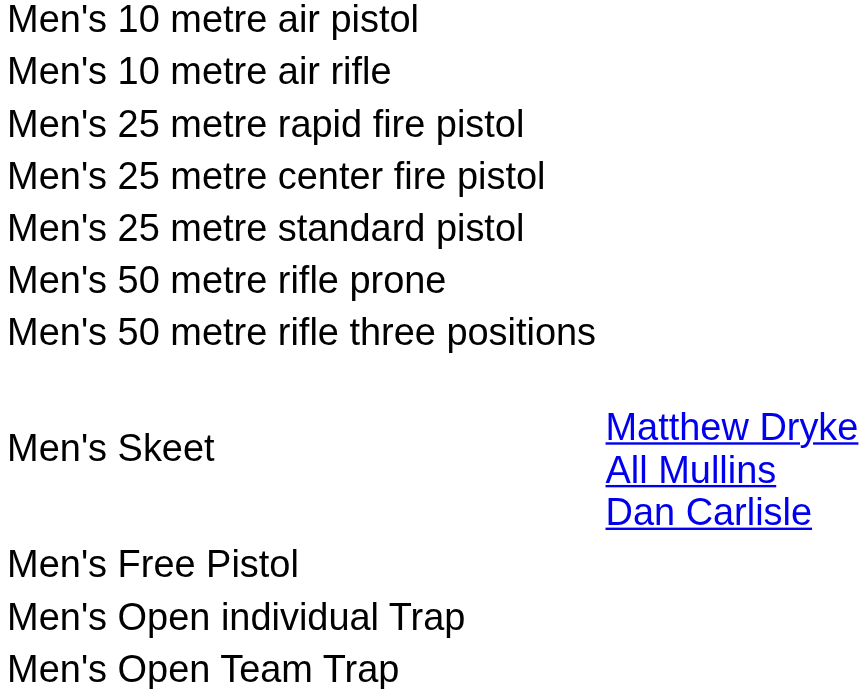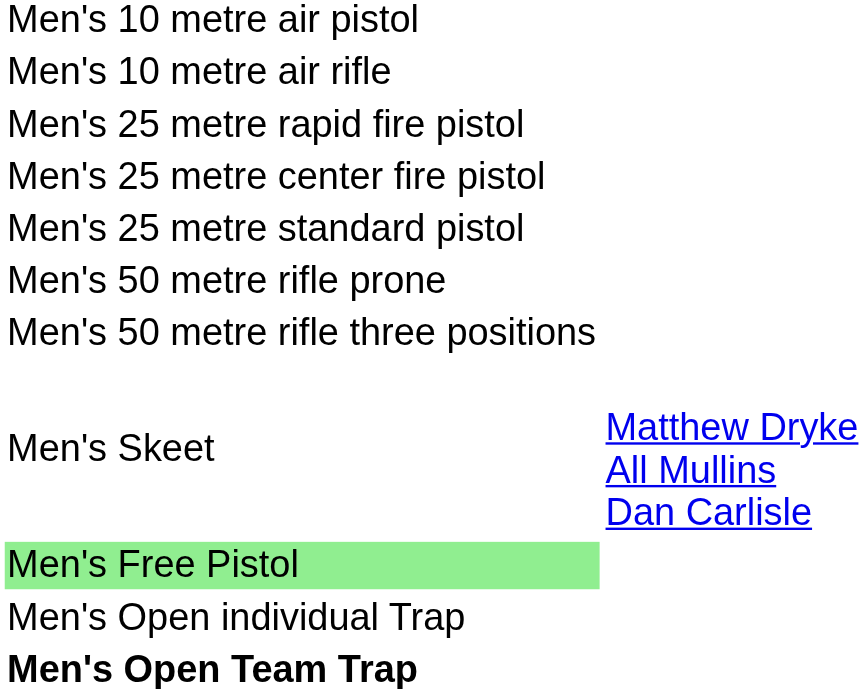(153, 564) no background -> (153, 564) lightgreen background
(203, 669) normal -> (213, 669) bold
